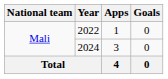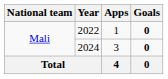(147, 30) normal -> (147, 30) bold
(147, 47) normal -> (147, 47) bold
